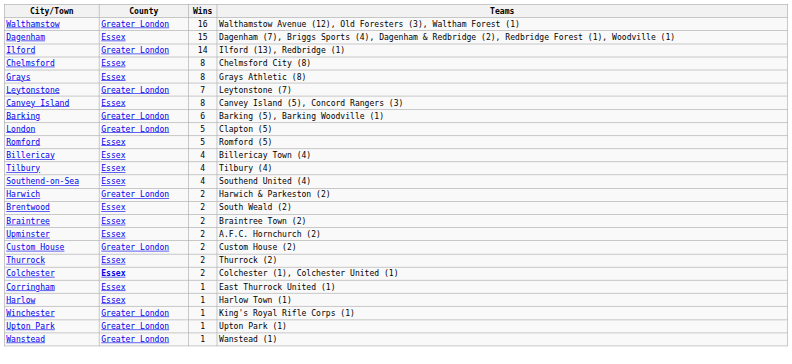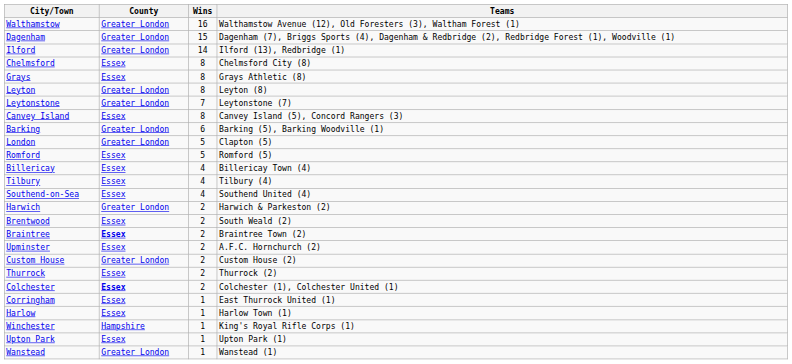(113, 37) Essex -> (135, 37) Greater London
+ row: (21, 90)
(113, 221) normal -> (113, 234) bold
(135, 313) Greater London -> (123, 326) Hampshire
(135, 326) Greater London -> (113, 339) Essex
